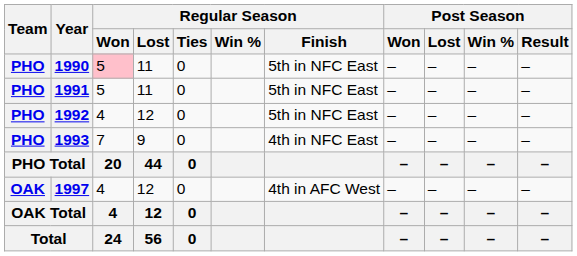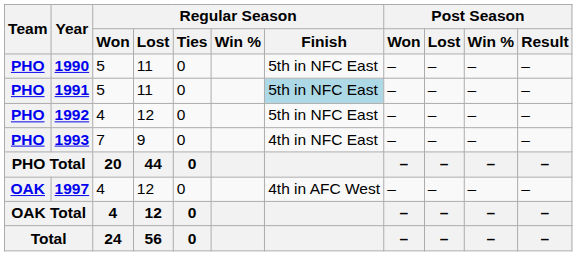(101, 66) pink background -> (101, 66) no background
(323, 90) no background -> (323, 90) lightblue background
